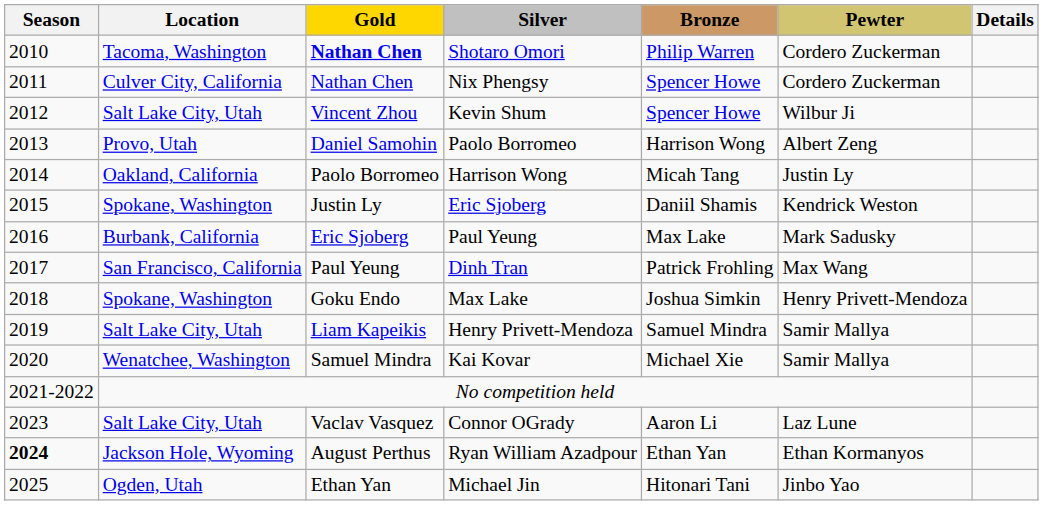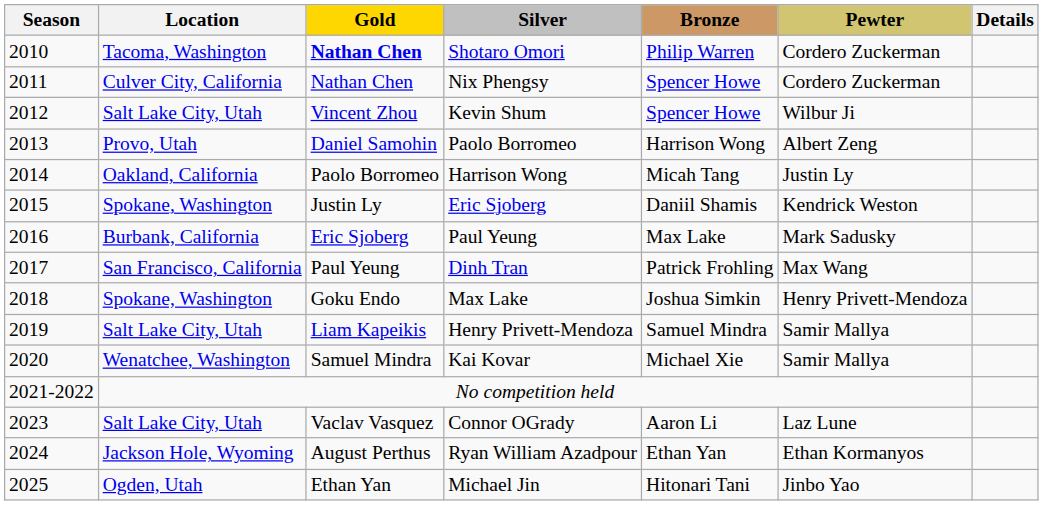(29, 453) bold -> (29, 453) normal
